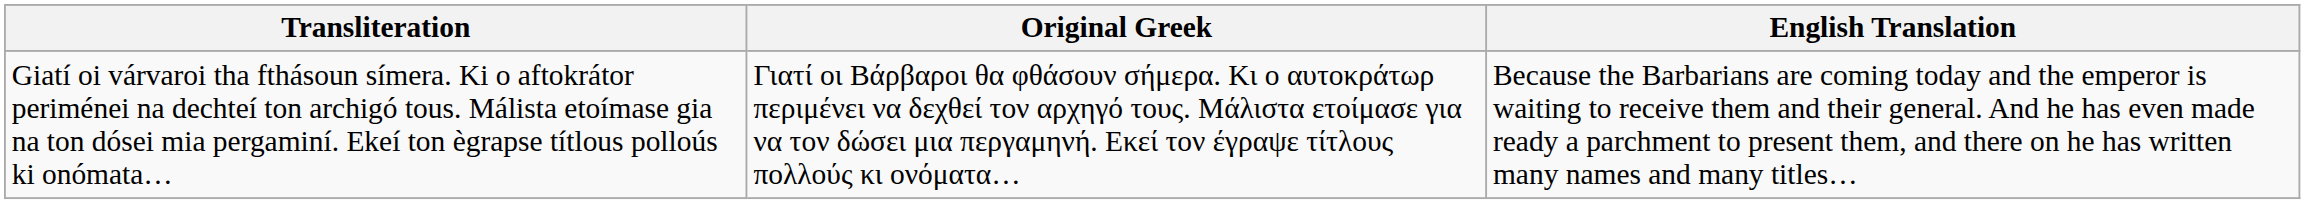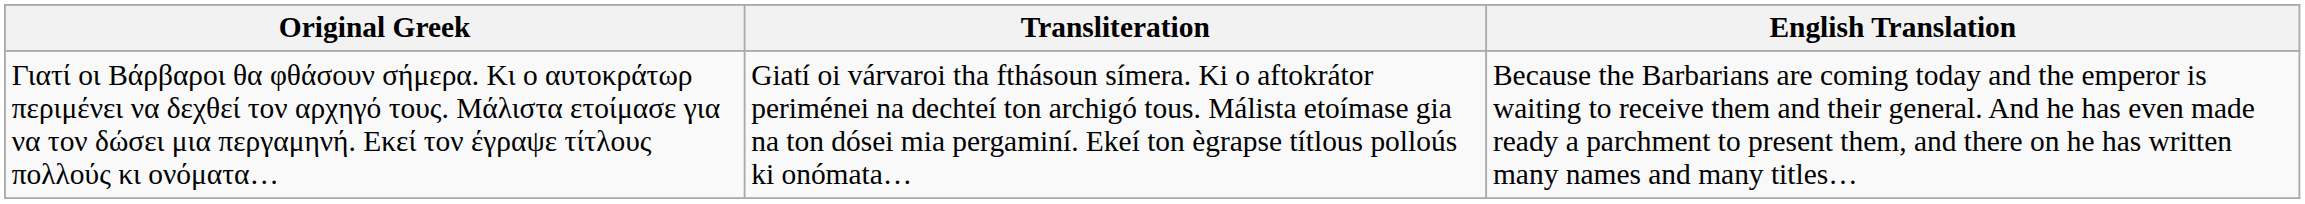columns swapped: (1116, 27) <-> (376, 27)
